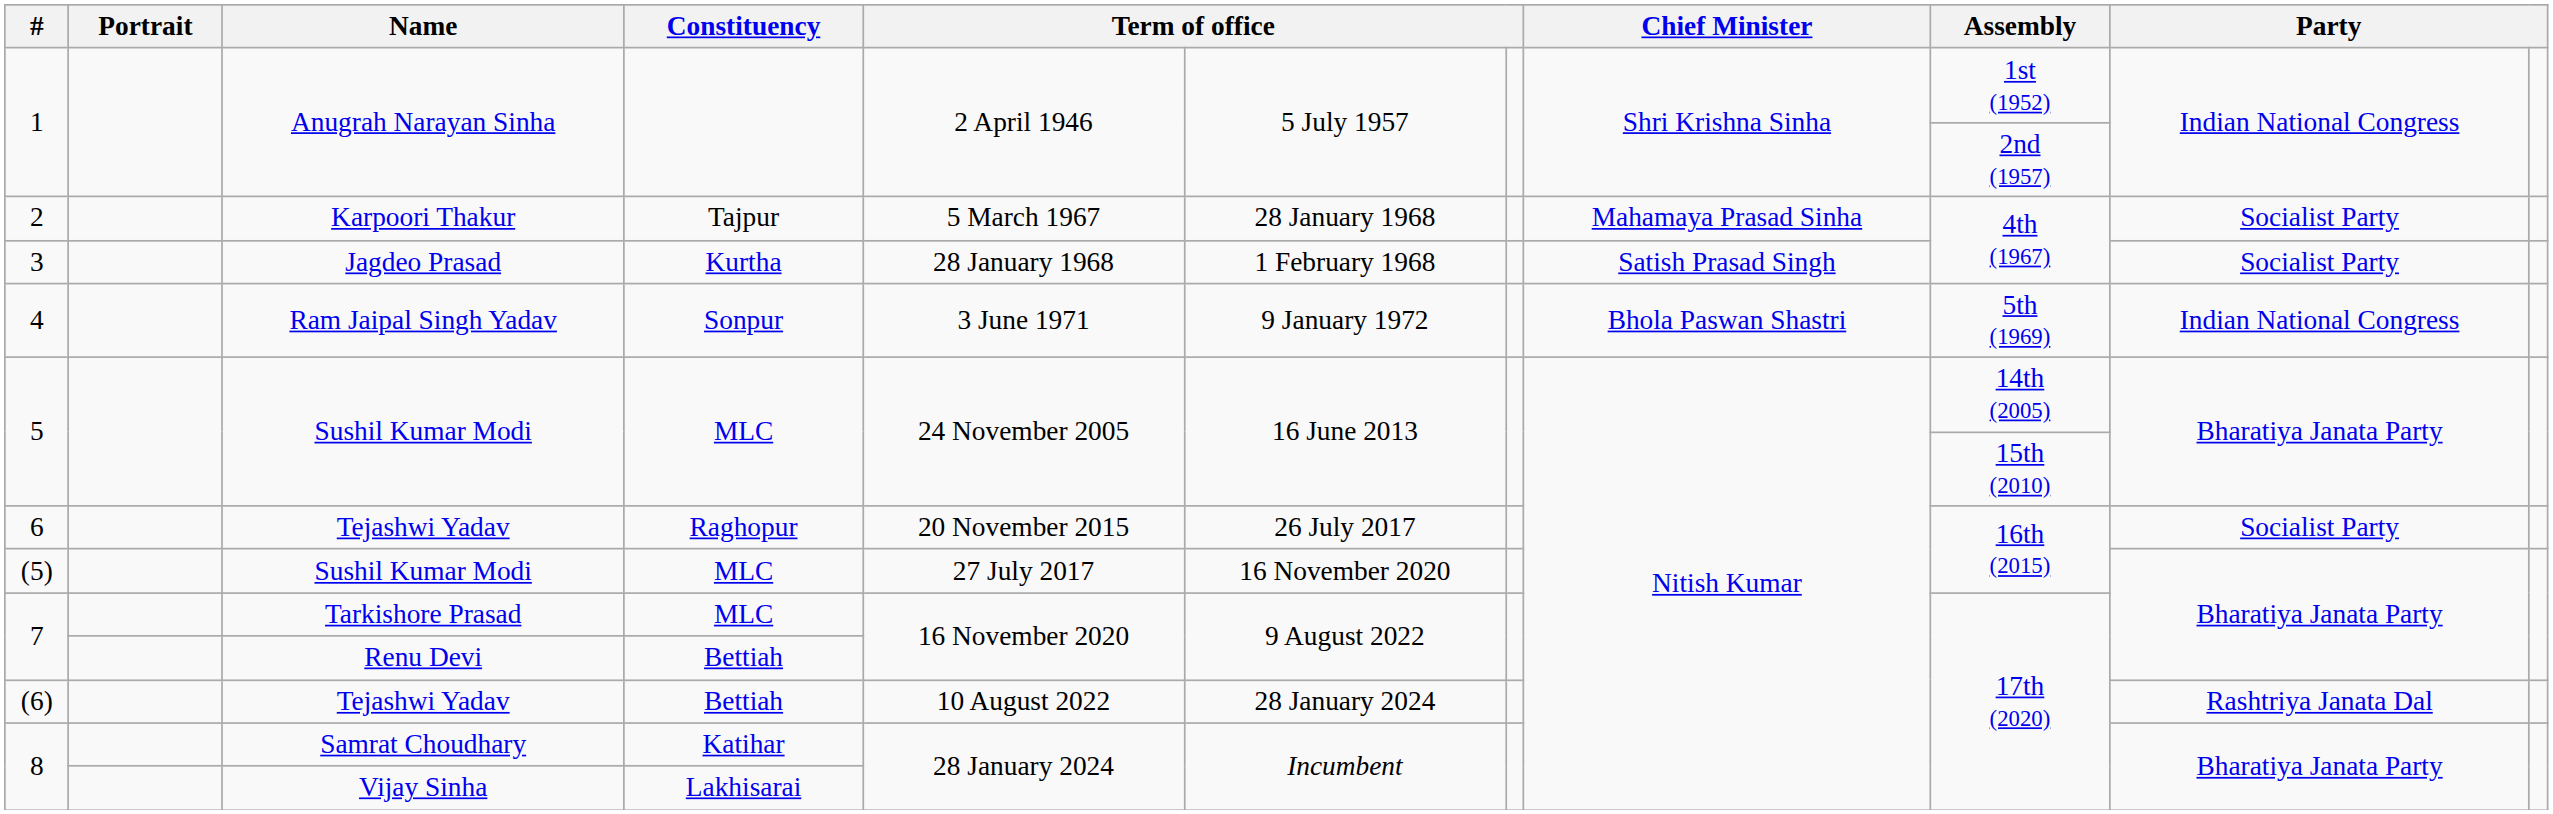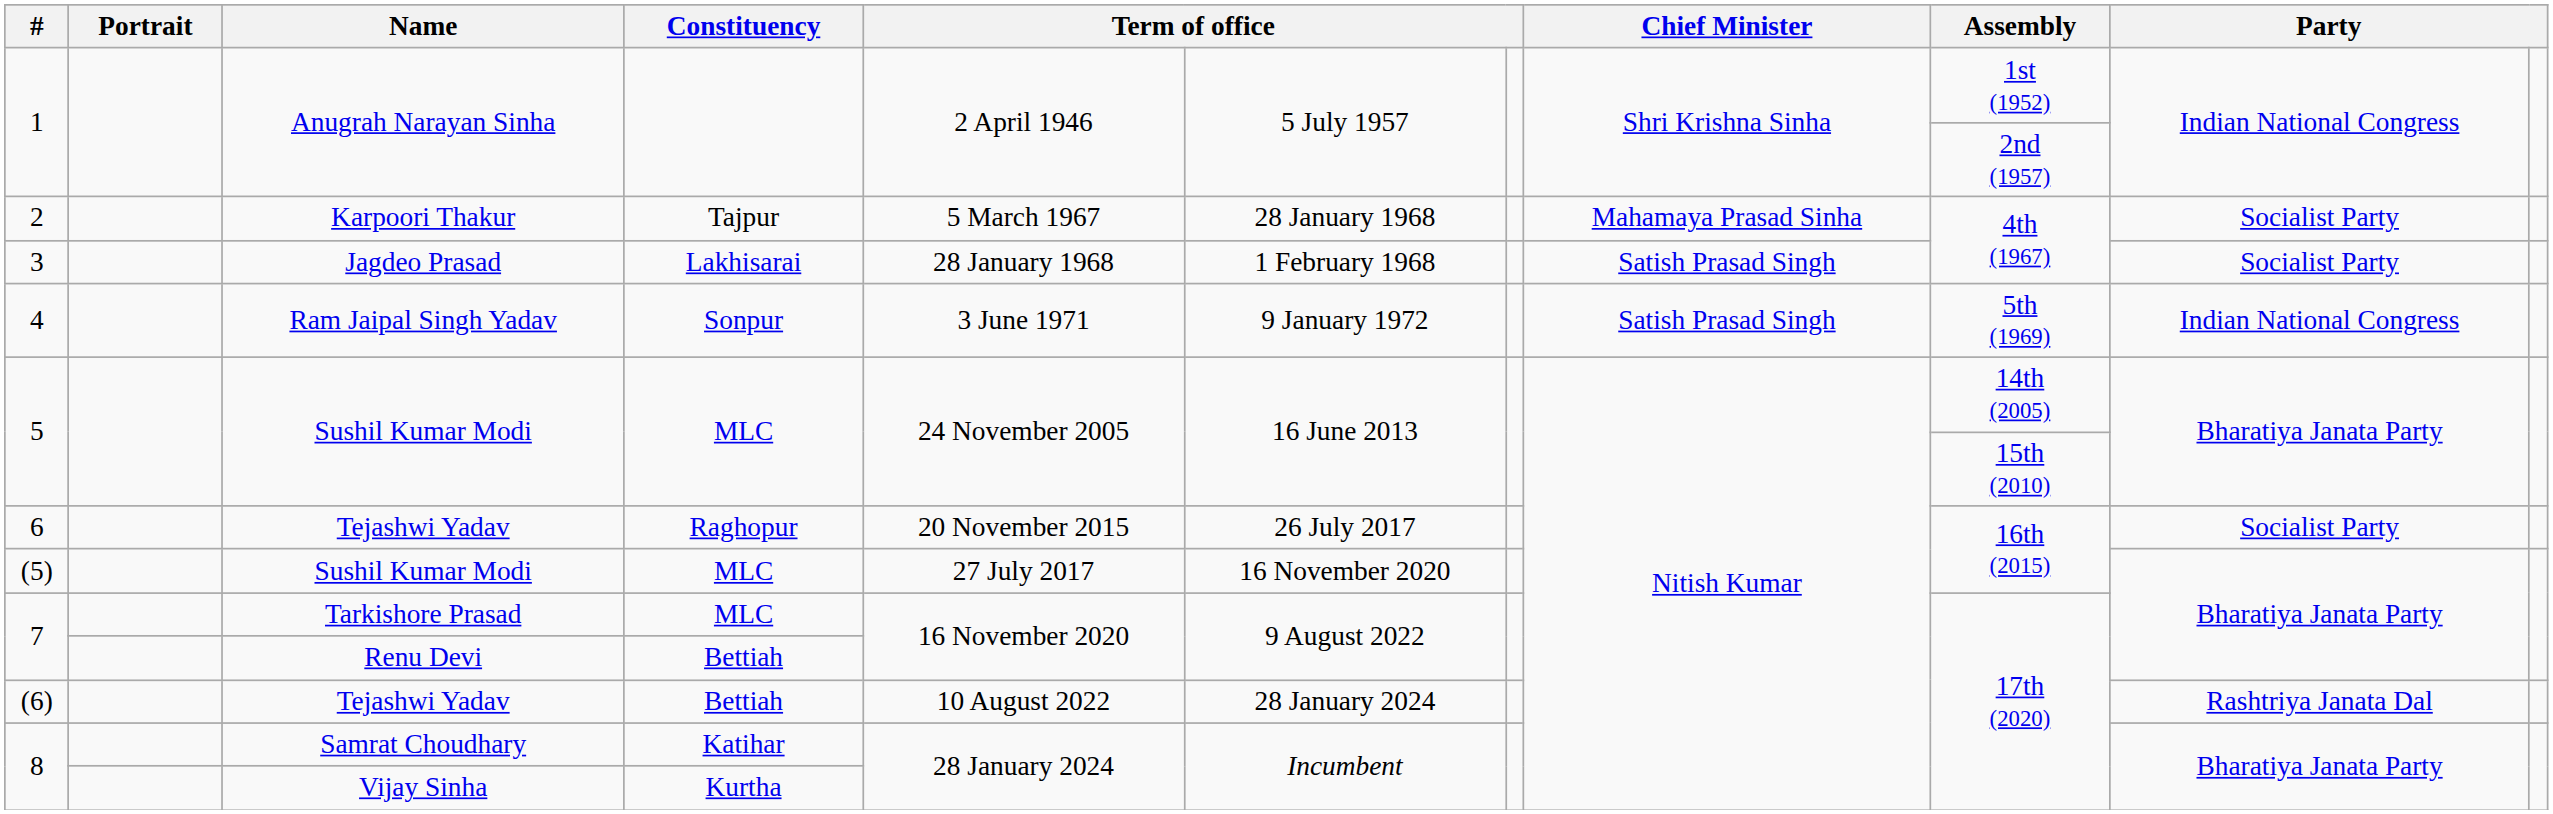(744, 261) Kurtha -> (744, 261) Lakhisarai
(1727, 320) Bhola Paswan Shastri -> (1727, 320) Satish Prasad Singh
(744, 787) Lakhisarai -> (744, 787) Kurtha
